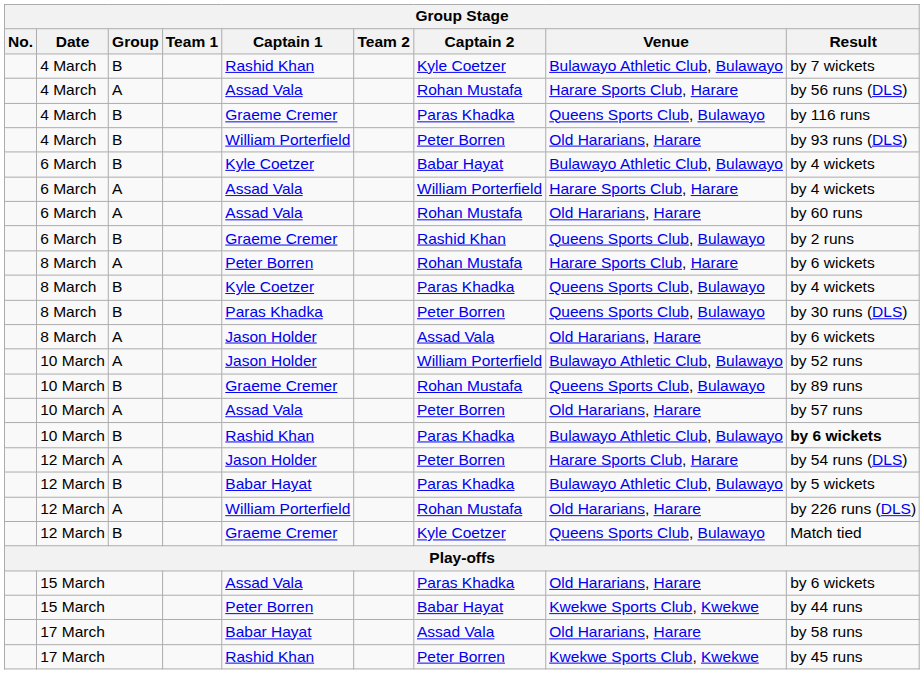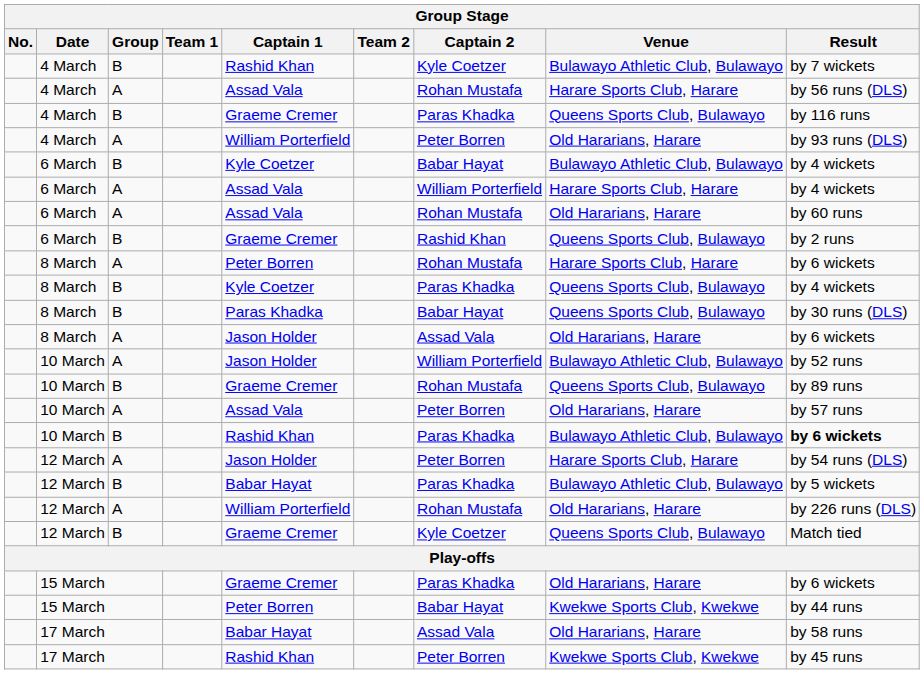(117, 139) B -> (117, 139) A
(461, 312) Peter Borren -> (460, 312) Babar Hayat
(264, 582) Assad Vala -> (281, 582) Graeme Cremer
